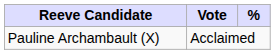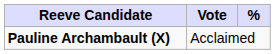(84, 37) normal -> (89, 37) bold
